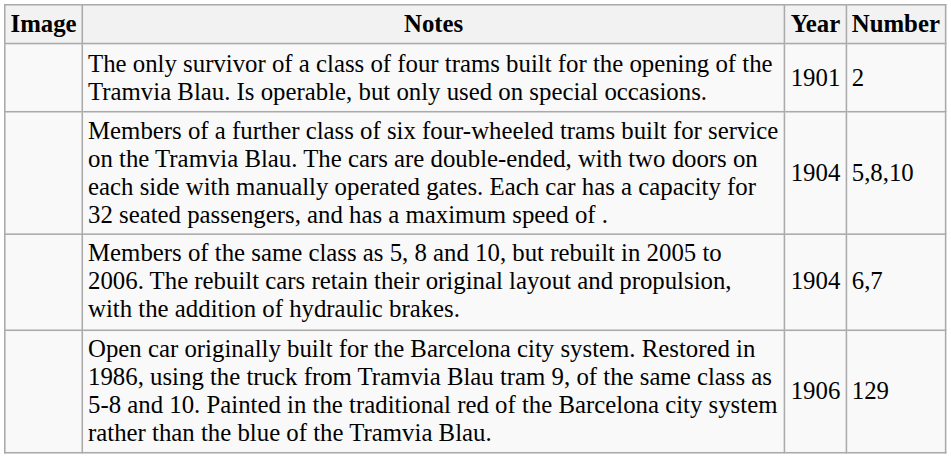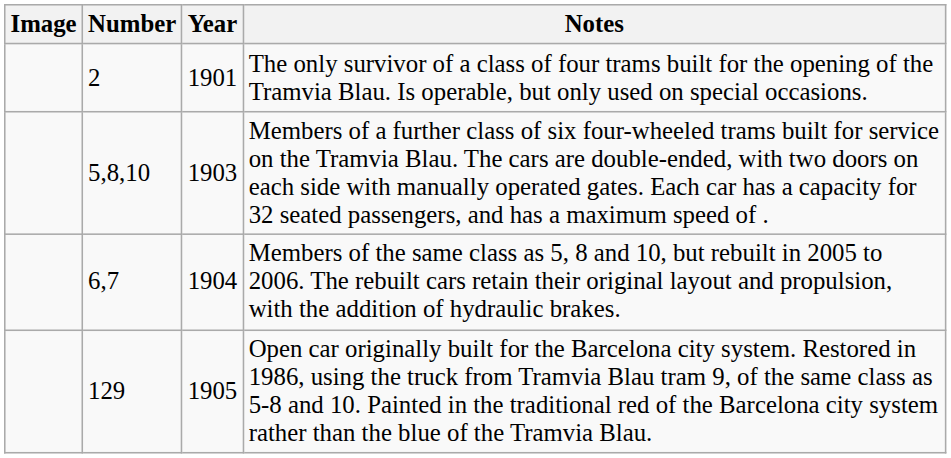columns swapped: (896, 24) <-> (434, 24)
(815, 172) 1904 -> (212, 172) 1903
(815, 390) 1906 -> (212, 390) 1905
